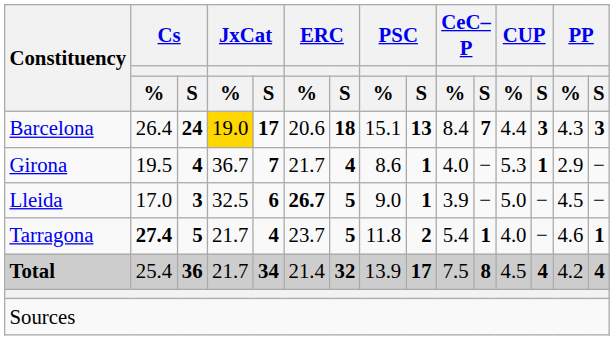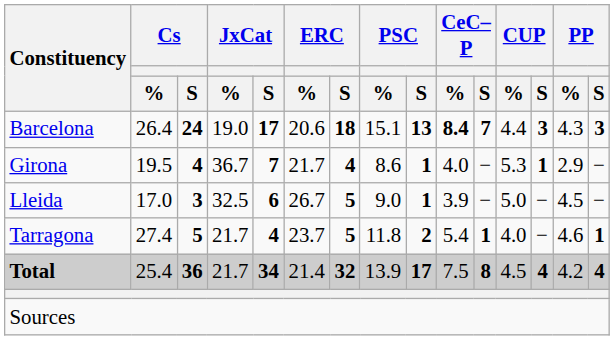(230, 129) gold background -> (230, 129) no background
(456, 129) normal -> (456, 129) bold
(307, 200) bold -> (307, 200) normal
(154, 235) bold -> (154, 235) normal
